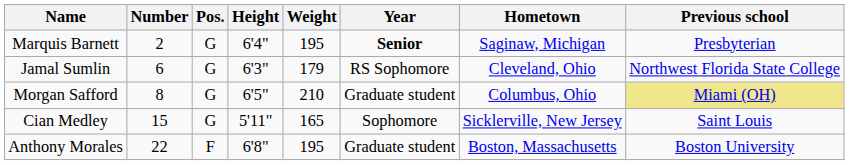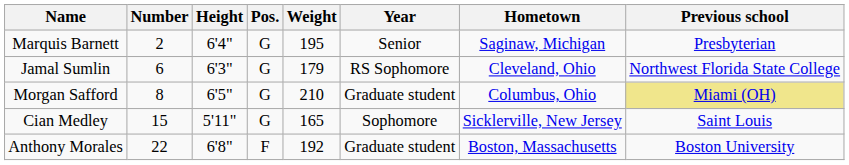columns swapped: (210, 17) <-> (256, 17)
(400, 43) bold -> (400, 43) normal
(312, 146) 195 -> (312, 146) 192
